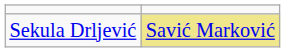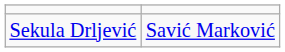(210, 30) khaki background -> (210, 30) no background
